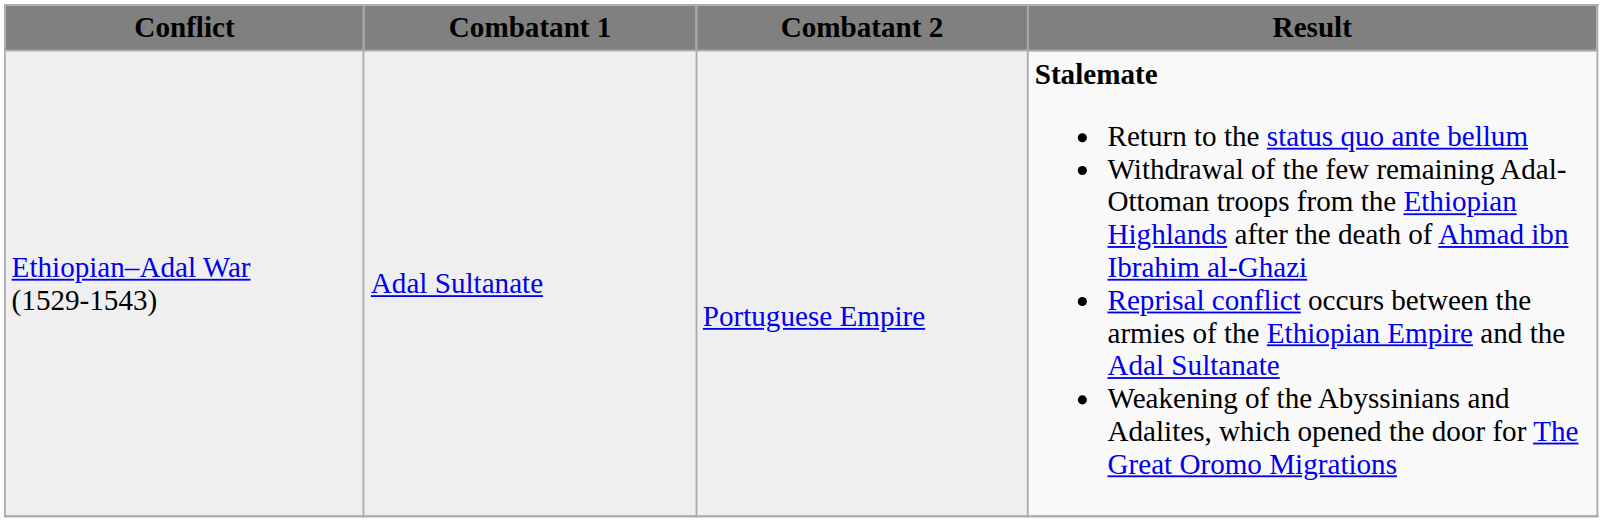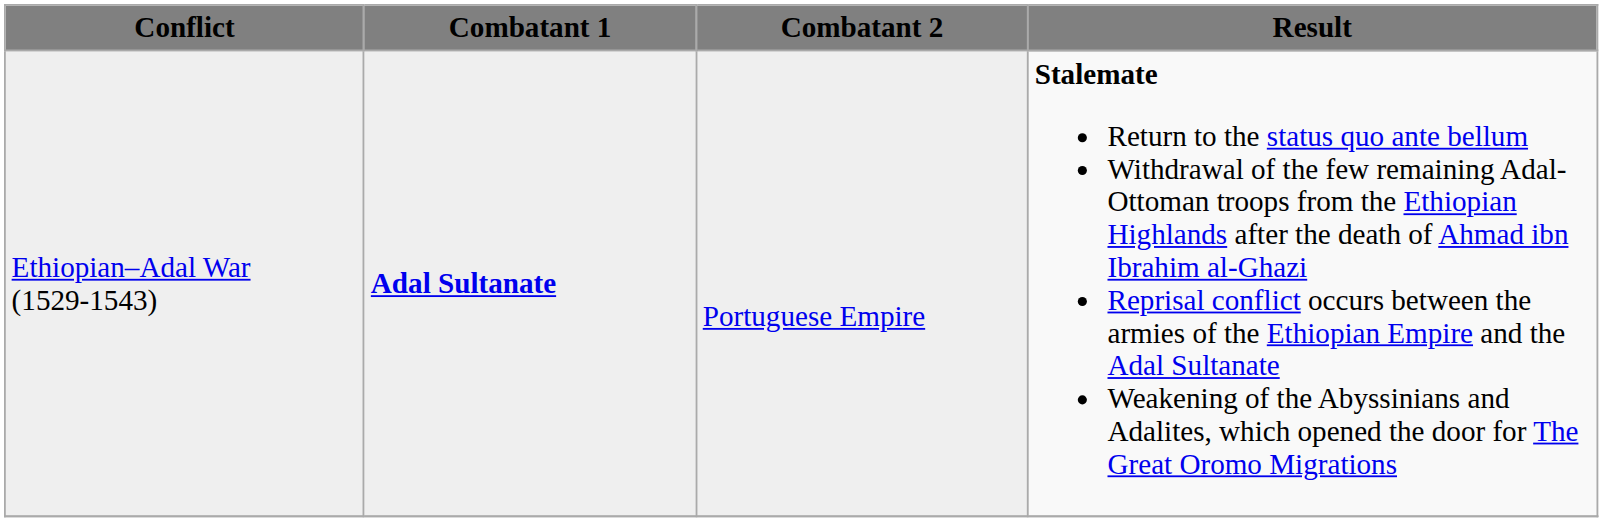(457, 283) normal -> (463, 283) bold
